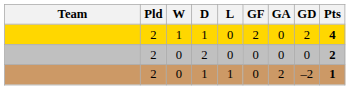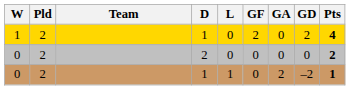columns swapped: (72, 14) <-> (179, 14)
